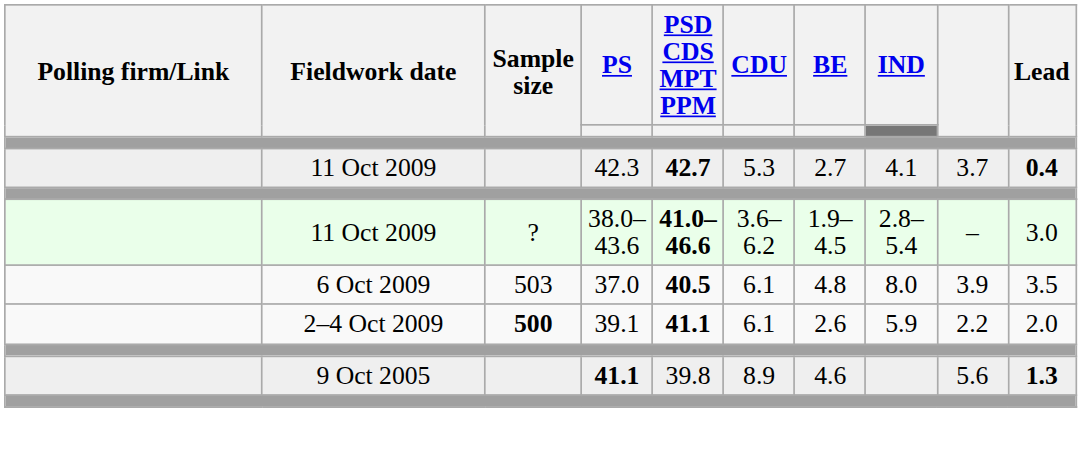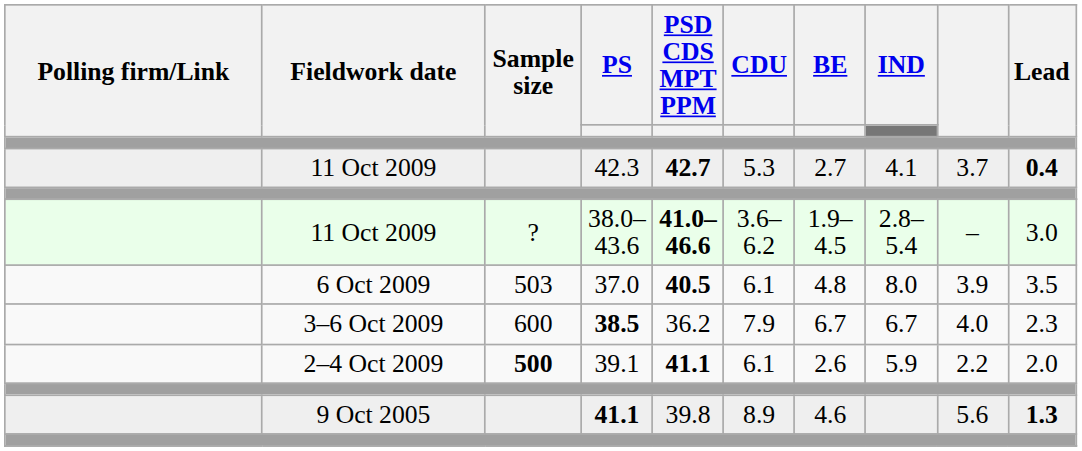+ row: (373, 324)
